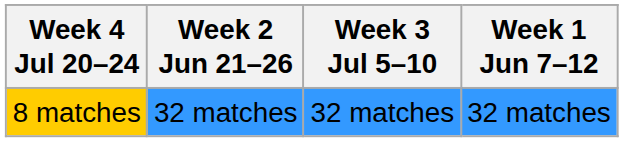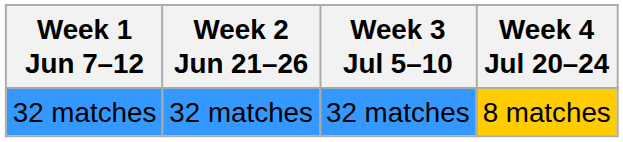columns swapped: (539, 46) <-> (77, 46)
